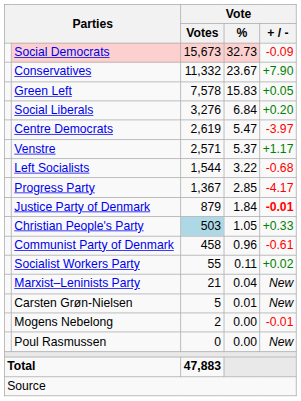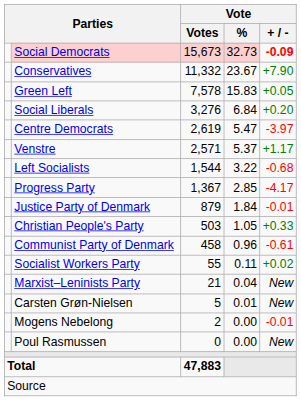(280, 52) normal -> (280, 52) bold
(280, 206) bold -> (280, 206) normal
(211, 226) lightblue background -> (211, 226) no background
